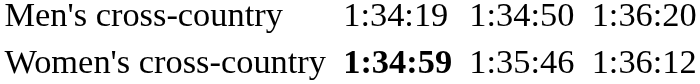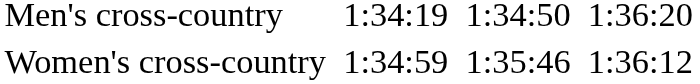(398, 61) bold -> (396, 61) normal
